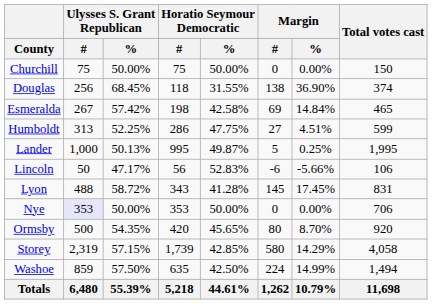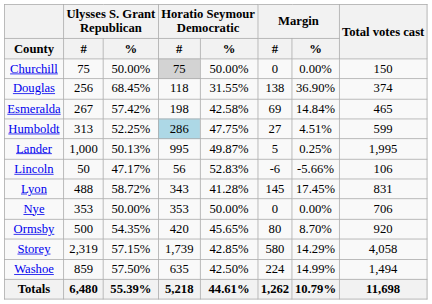(179, 68) no background -> (179, 68) lightgrey background
(179, 128) no background -> (179, 128) lightblue background
(84, 209) lavender background -> (84, 209) no background
